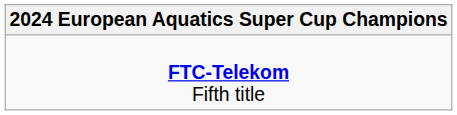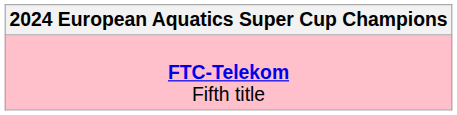(229, 83) no background -> (229, 83) pink background
